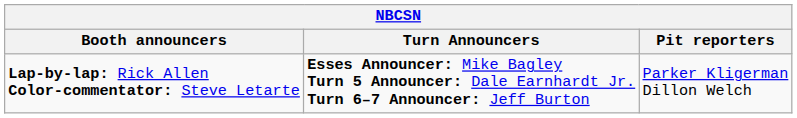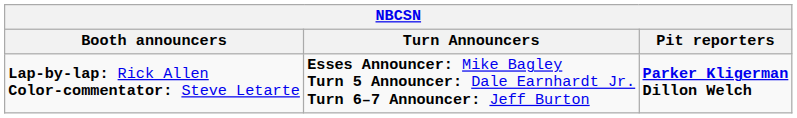(715, 83) normal -> (715, 83) bold
